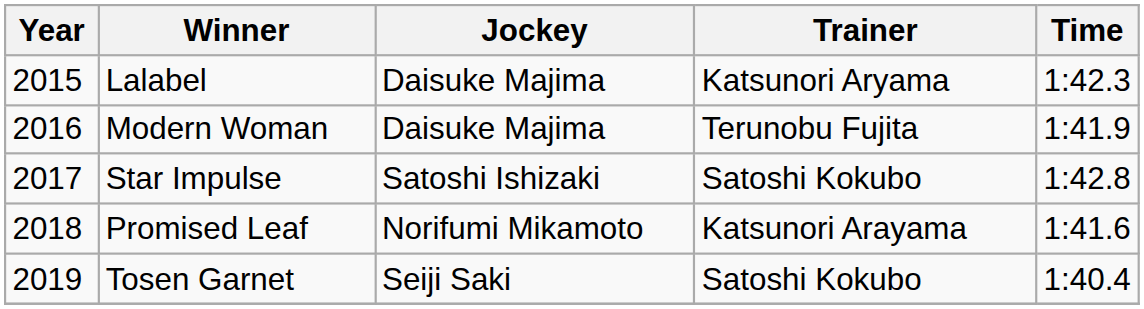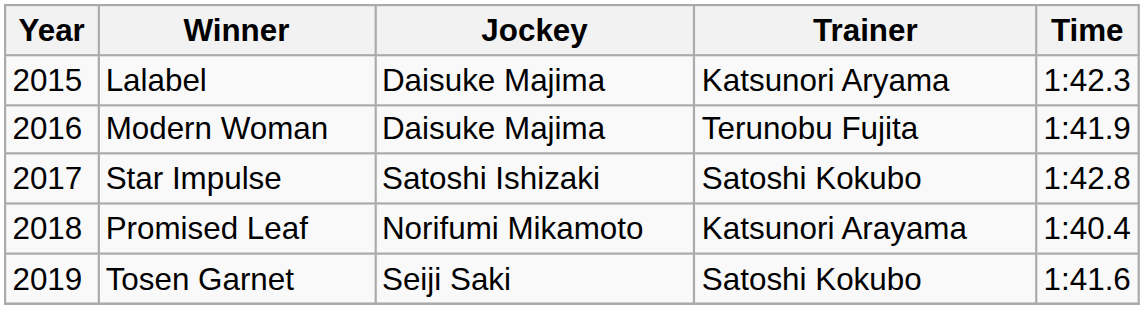(1087, 229) 1:41.6 -> (1087, 229) 1:40.4
(1087, 278) 1:40.4 -> (1087, 278) 1:41.6
